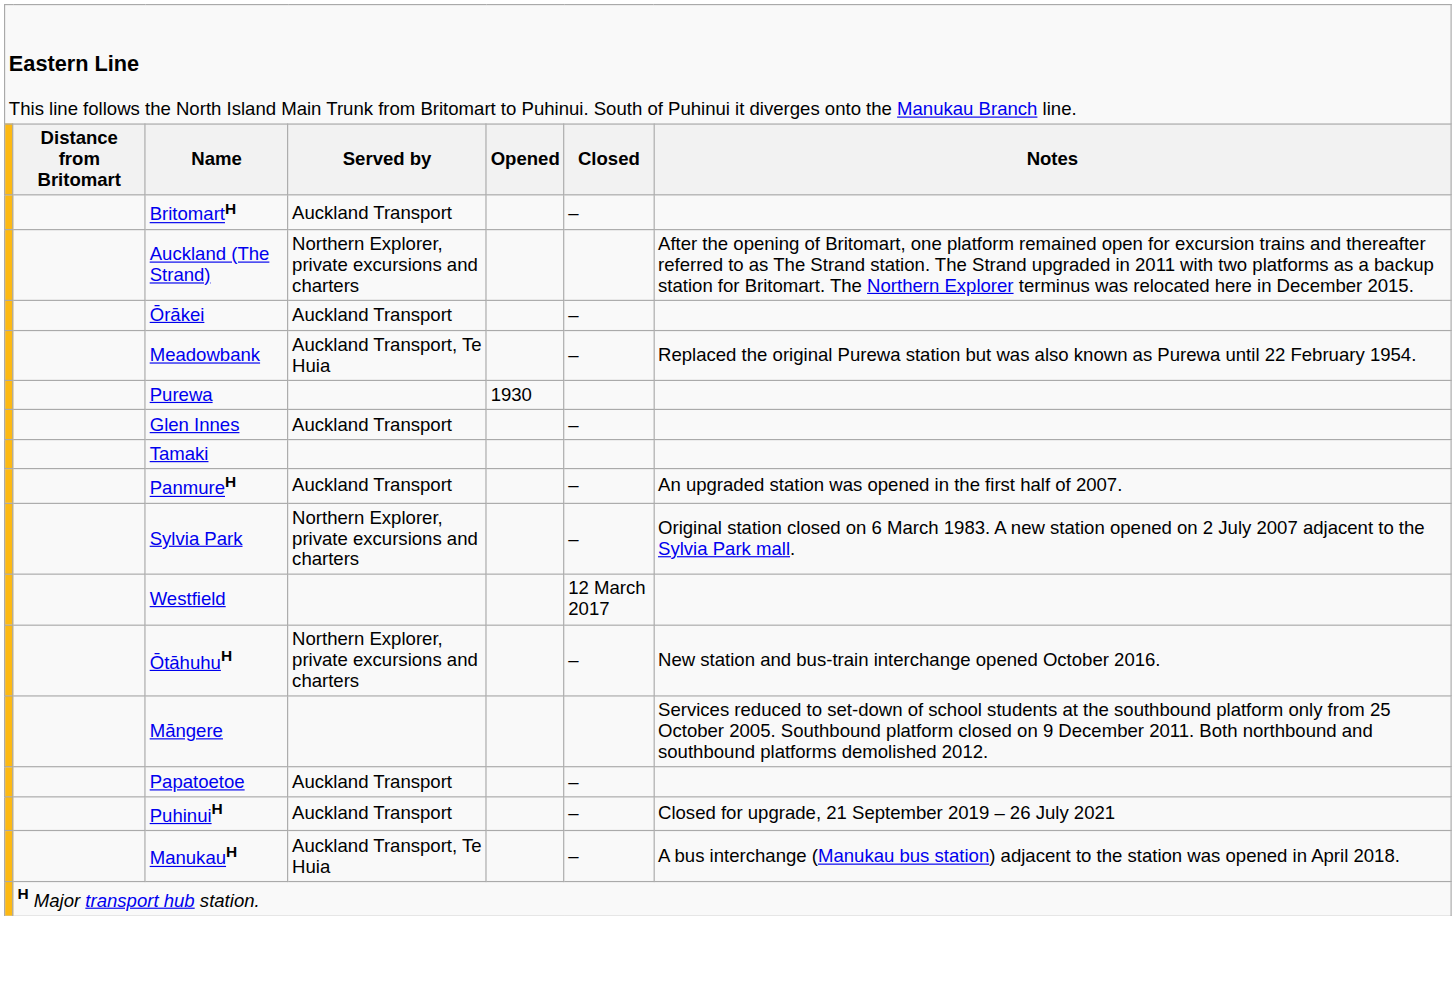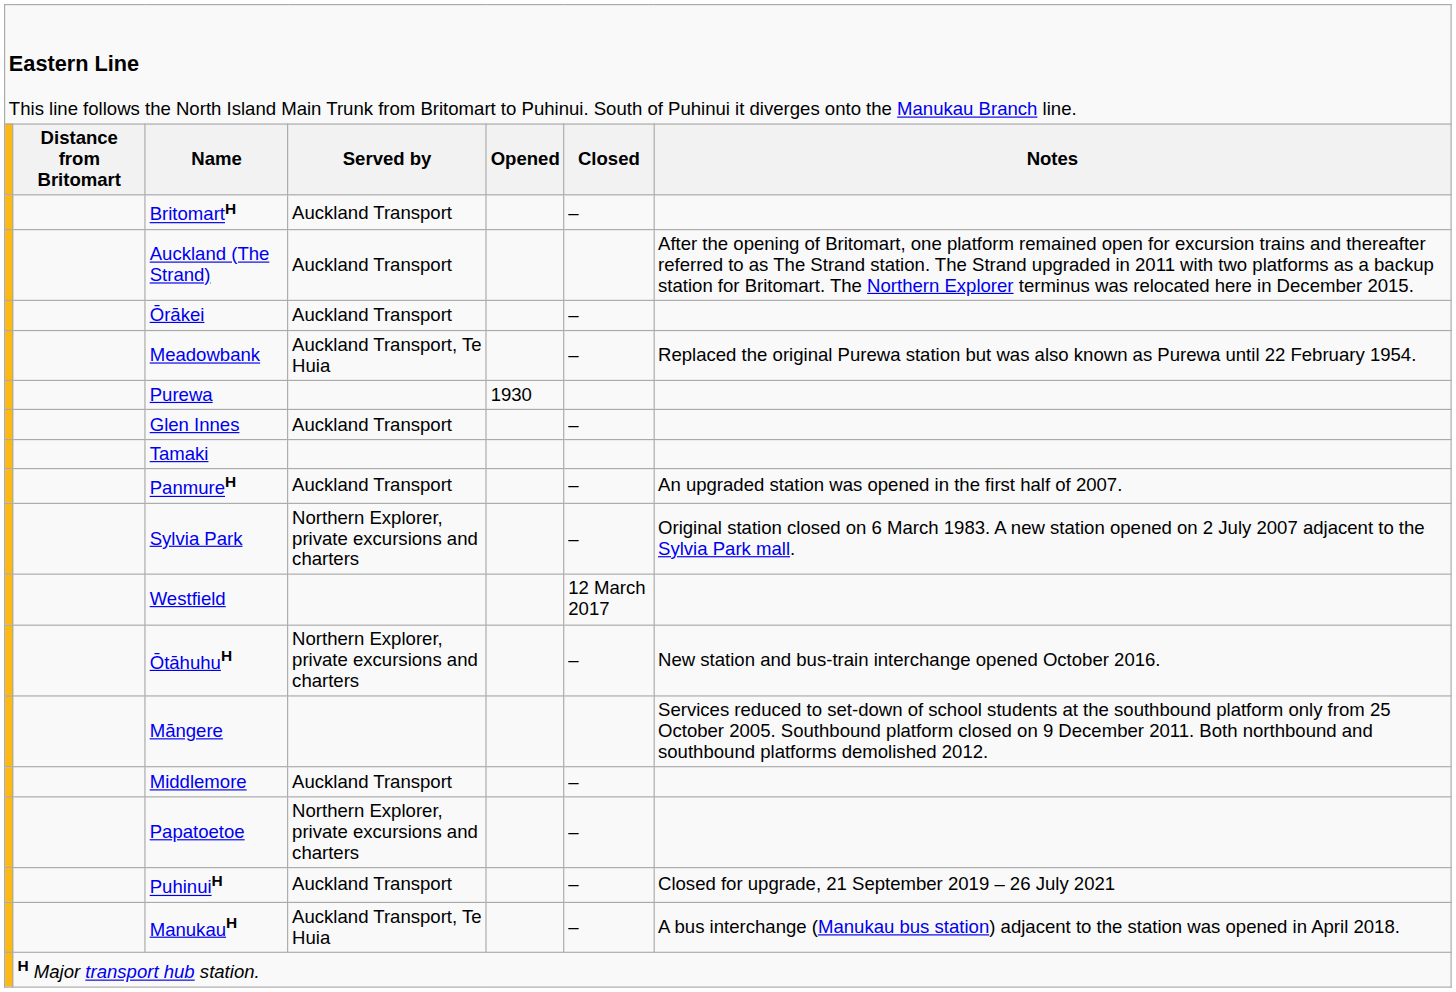(385, 265) Northern Explorer, private excursions and charters -> (372, 265) Auckland Transport
+ row: (198, 781)
(372, 781) Auckland Transport -> (385, 832) Northern Explorer, private excursions and charters
